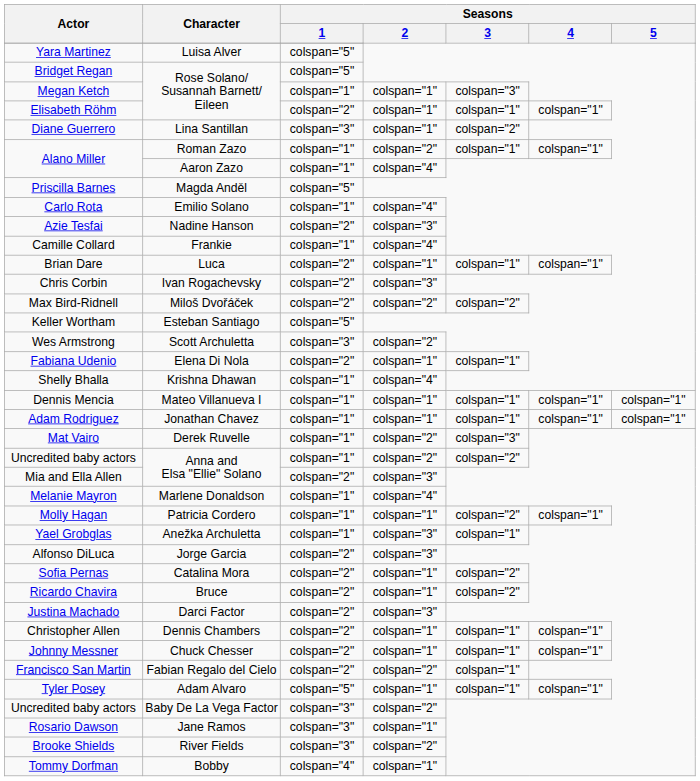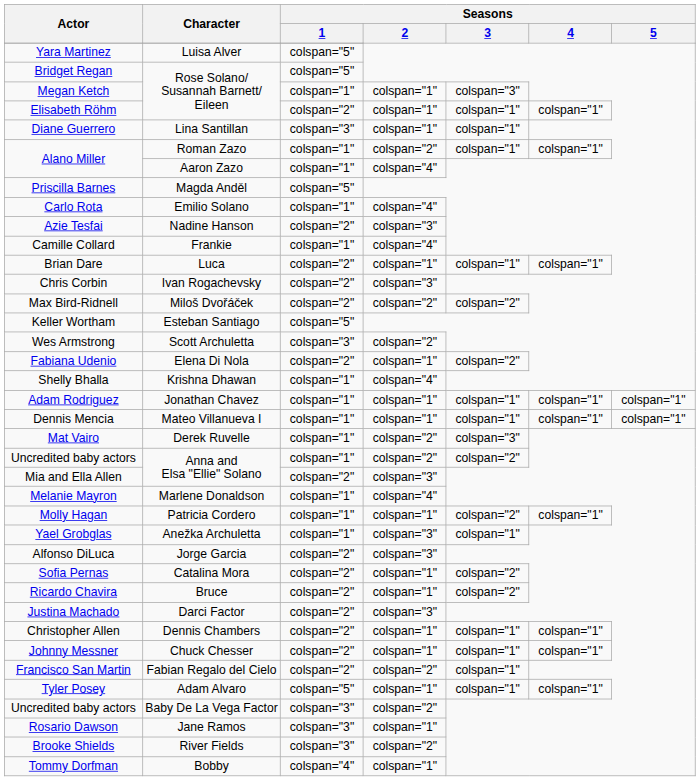(488, 129) colspan="2" -> (488, 129) colspan="1"
(488, 361) colspan="1" -> (488, 361) colspan="2"
rows swapped: (73, 399) <-> (73, 419)
